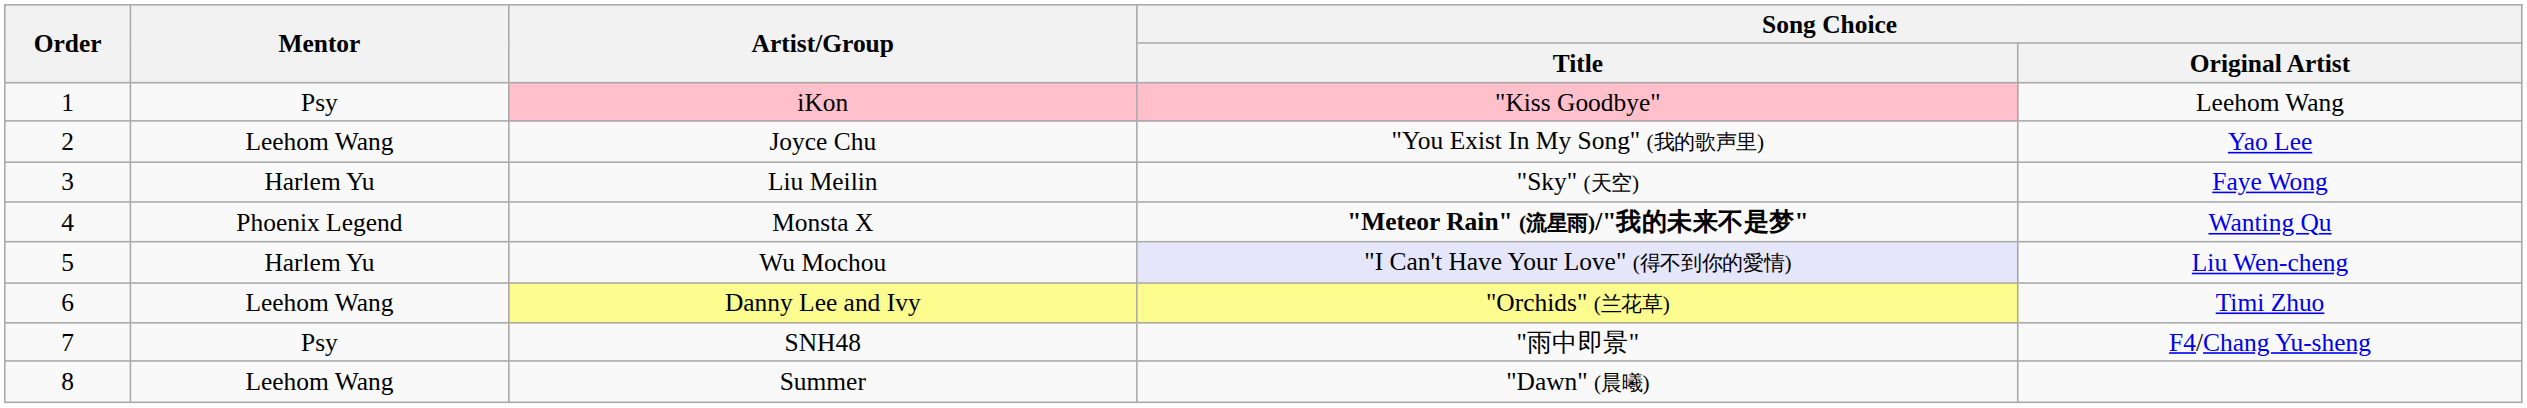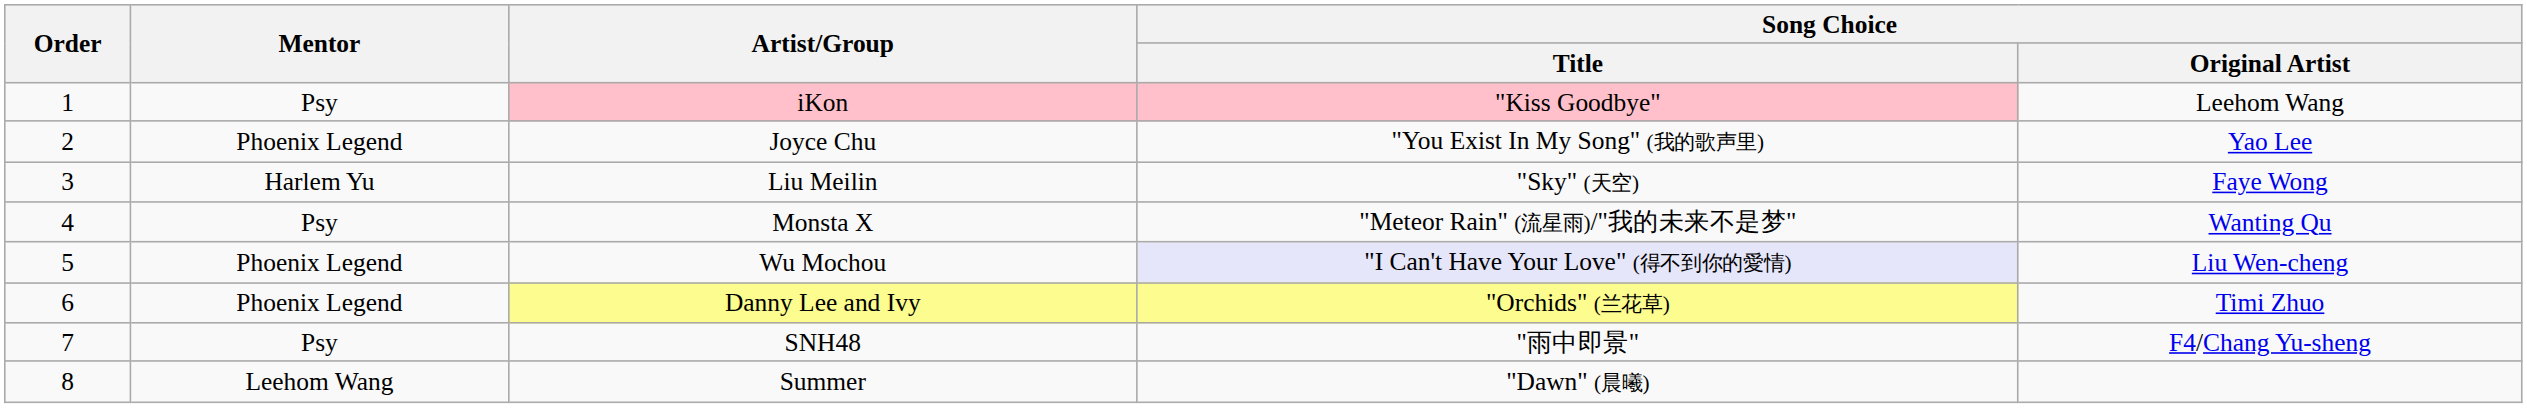(319, 141) Leehom Wang -> (319, 141) Phoenix Legend
(319, 222) Phoenix Legend -> (319, 222) Psy
(1578, 221) bold -> (1578, 221) normal
(319, 262) Harlem Yu -> (319, 262) Phoenix Legend
(319, 303) Leehom Wang -> (319, 303) Phoenix Legend
